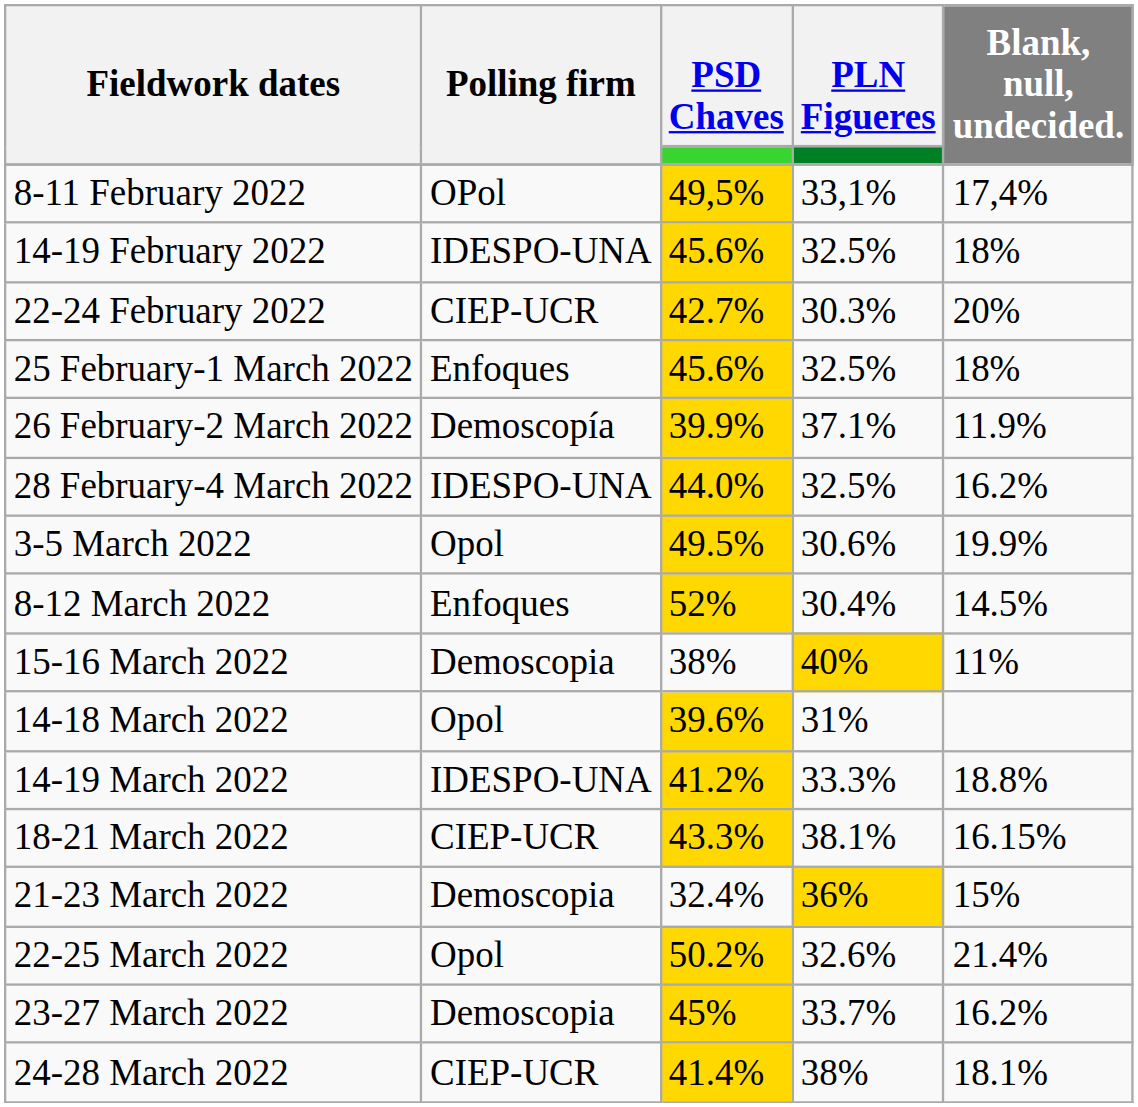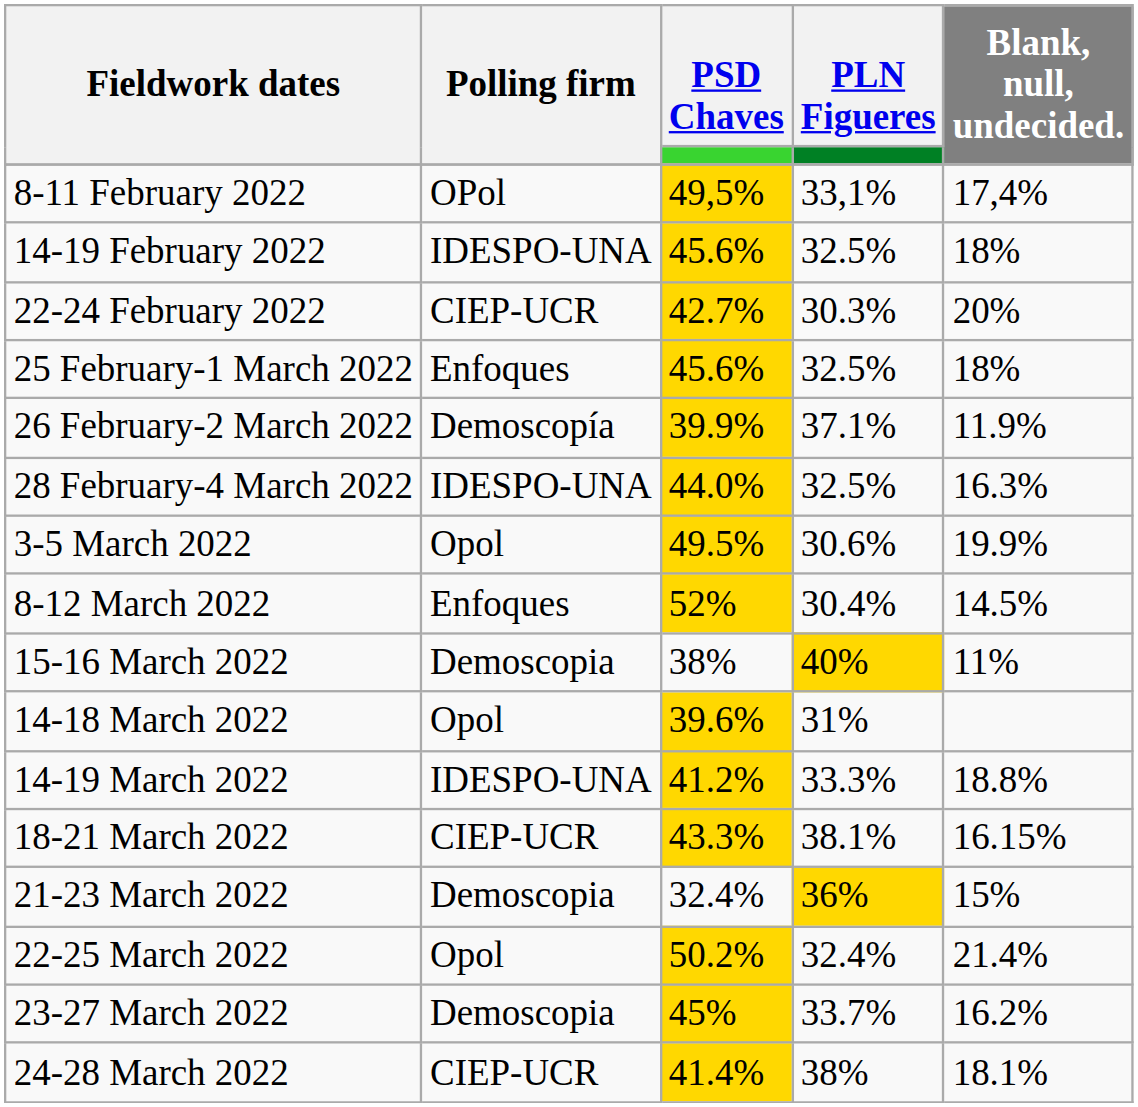(1000, 485) 16.2% -> (1000, 485) 16.3%
(849, 954) 32.6% -> (849, 954) 32.4%
